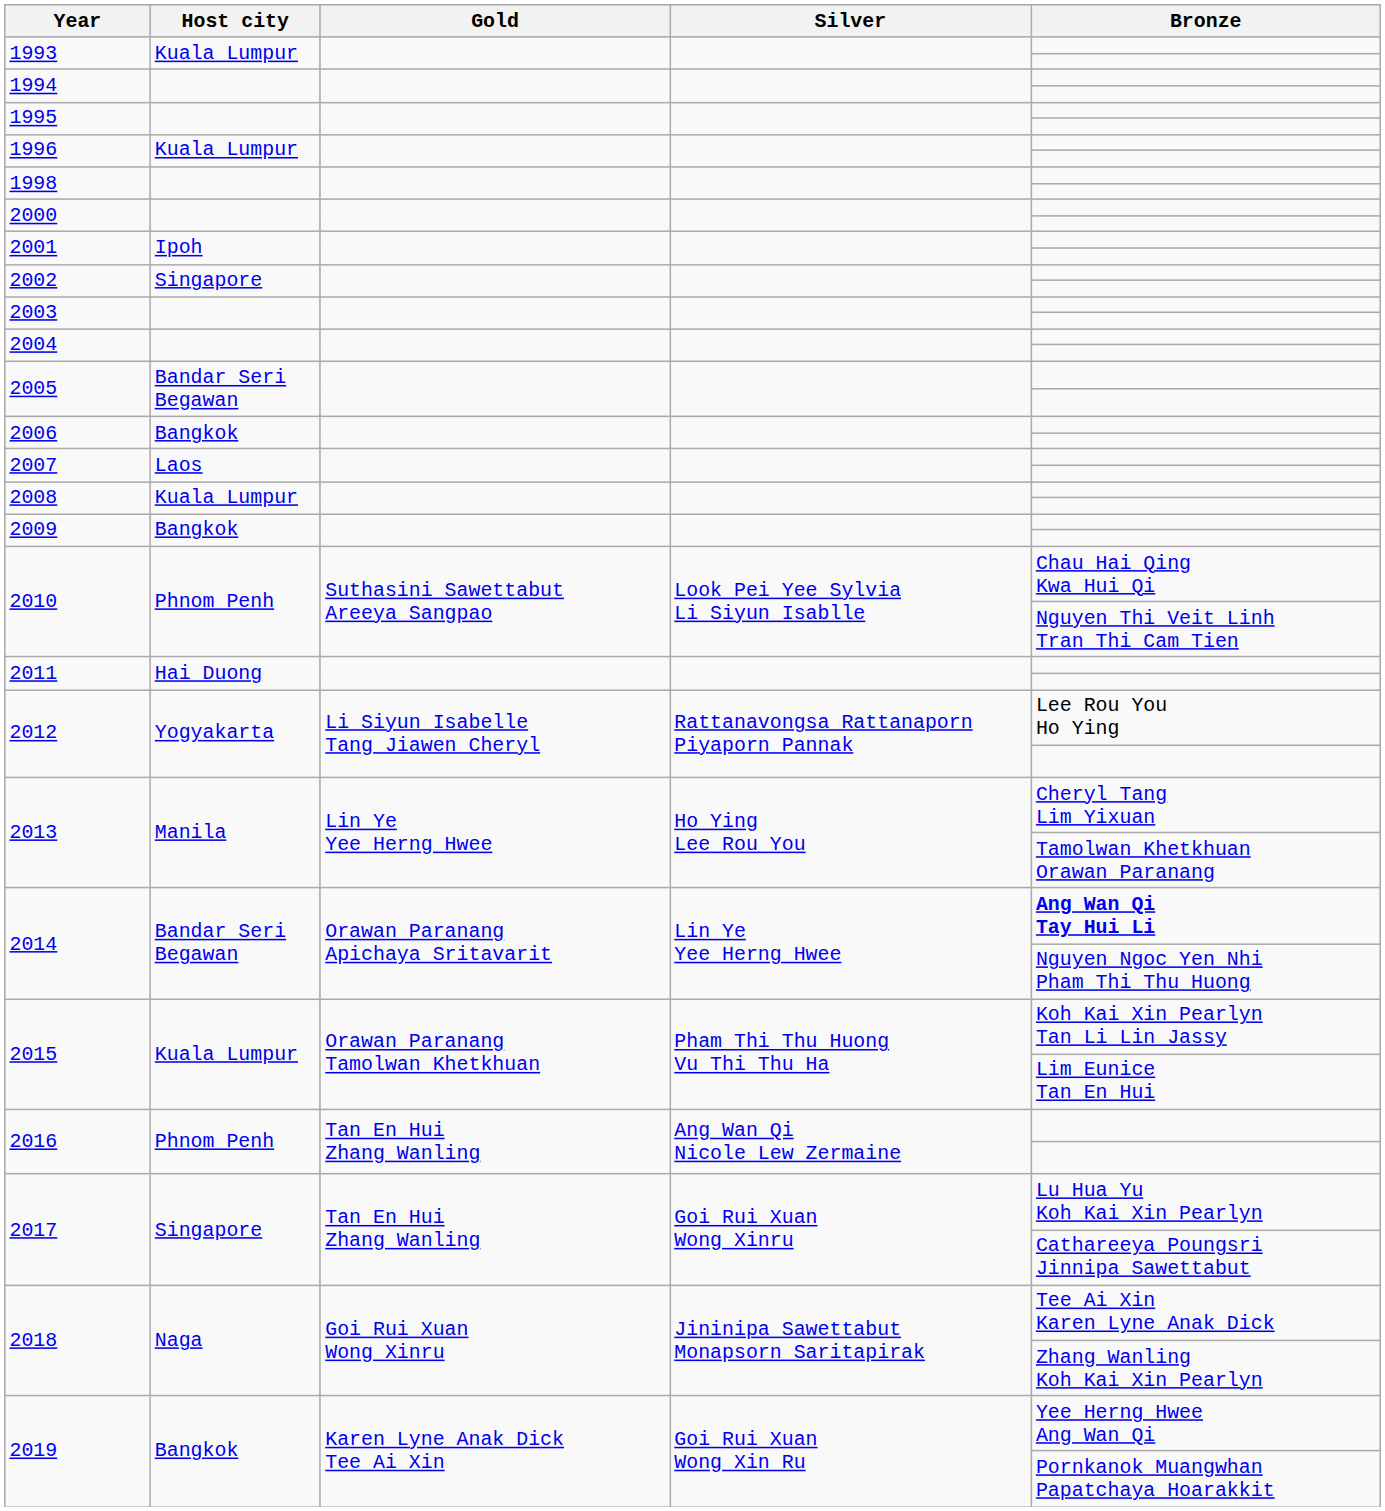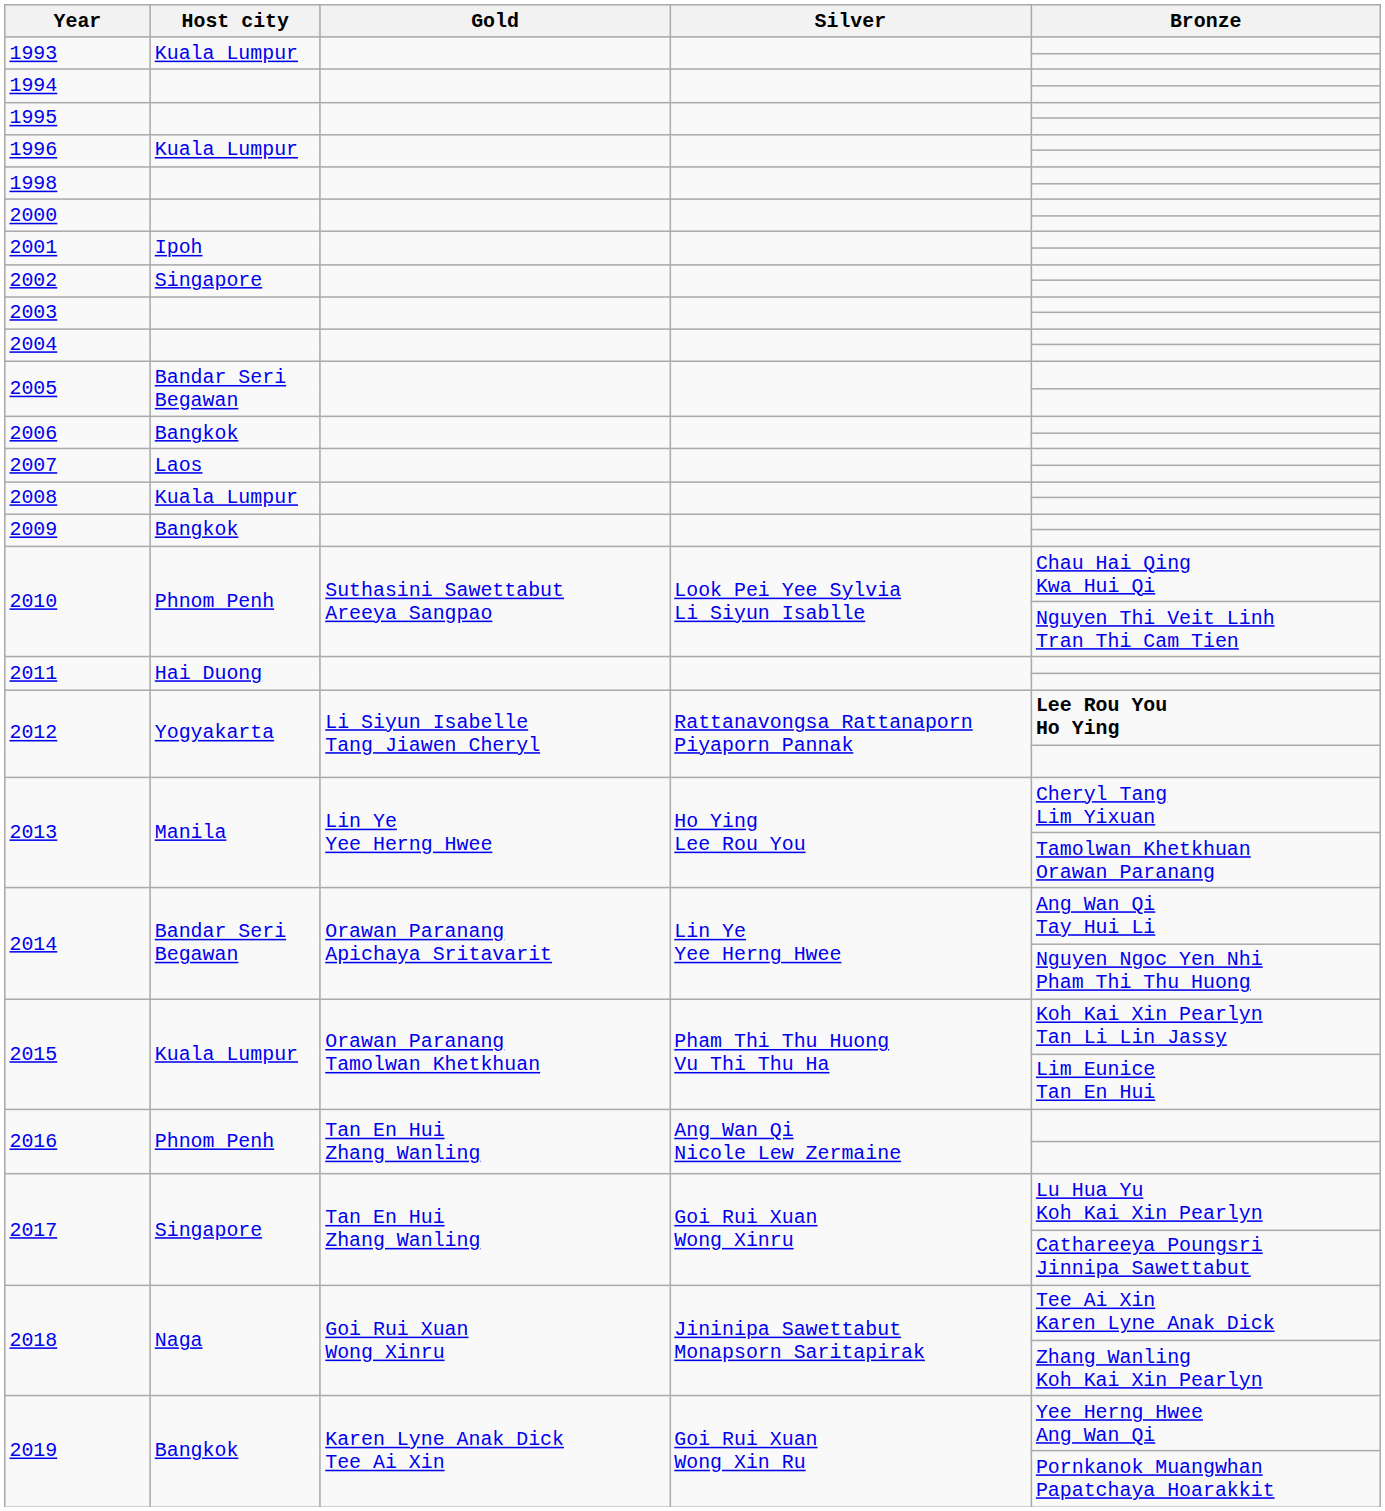(1102, 717) normal -> (1102, 717) bold
(1096, 916) bold -> (1096, 916) normal
